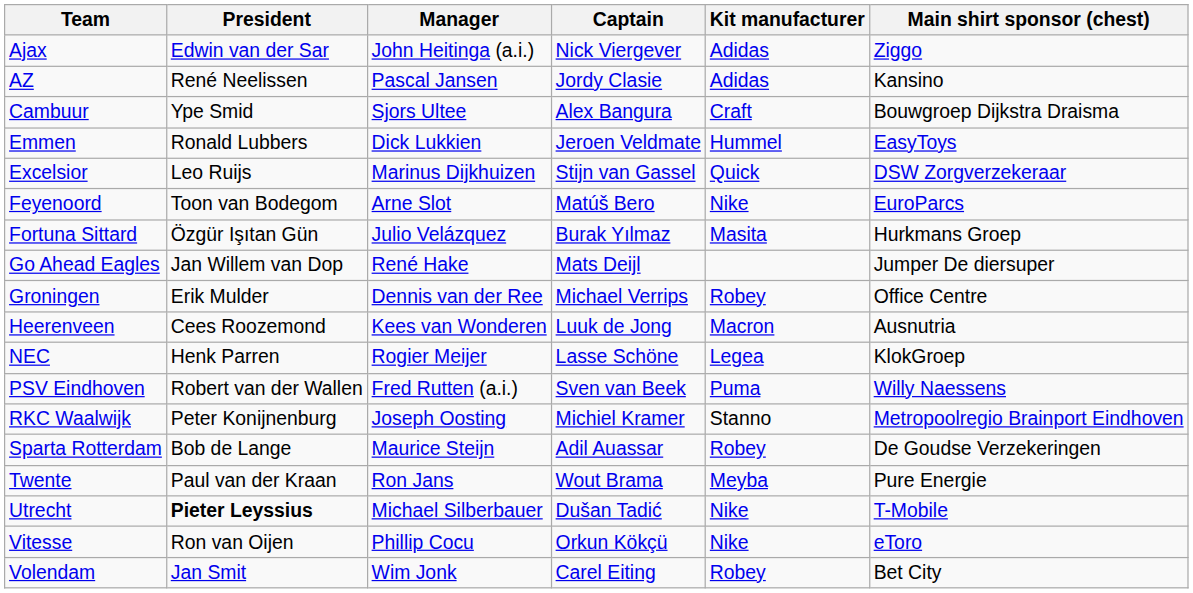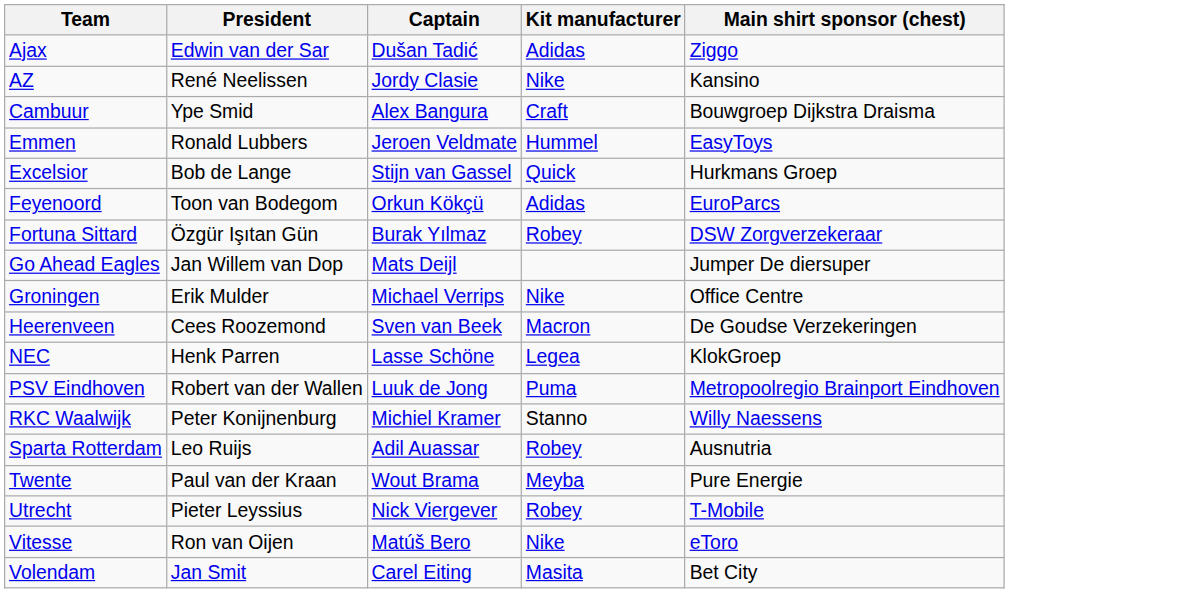- column: (459, 19)
(618, 50) Nick Viergever -> (425, 50) Dušan Tadić
(739, 81) Adidas -> (545, 81) Nike
(211, 173) Leo Ruijs -> (231, 173) Bob de Lange
(970, 173) DSW Zorgverzekeraar -> (763, 173) Hurkmans Groep
(605, 204) Matúš Bero -> (428, 204) Orkun Kökçü
(729, 204) Nike -> (555, 204) Adidas
(738, 234) Masita -> (554, 234) Robey
(947, 234) Hurkmans Groep -> (786, 234) DSW Zorgverzekeraar
(738, 296) Robey -> (545, 296) Nike
(614, 326) Luuk de Jong -> (437, 326) Sven van Beek
(915, 326) Ausnutria -> (803, 326) De Goudse Verzekeringen
(621, 388) Sven van Beek -> (430, 388) Luuk de Jong
(940, 388) Willy Naessens -> (845, 388) Metropoolregio Brainport Eindhoven
(1029, 419) Metropoolregio Brainport Eindhoven -> (756, 419) Willy Naessens
(231, 449) Bob de Lange -> (211, 449) Leo Ruijs
(987, 449) De Goudse Verzekeringen -> (731, 449) Ausnutria
(242, 511) bold -> (236, 511) normal
(609, 511) Dušan Tadić -> (434, 511) Nick Viergever
(729, 511) Nike -> (554, 511) Robey
(612, 541) Orkun Kökçü -> (421, 541) Matúš Bero
(738, 572) Robey -> (554, 572) Masita
